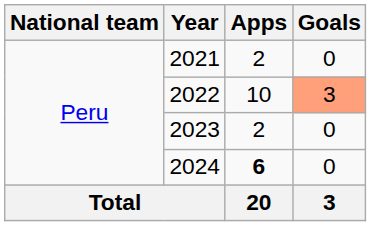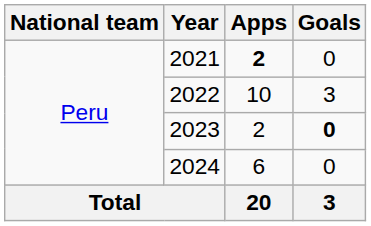(259, 58) normal -> (259, 58) bold
(329, 94) lightsalmon background -> (329, 94) no background
(329, 130) normal -> (329, 130) bold
(259, 166) bold -> (259, 166) normal
